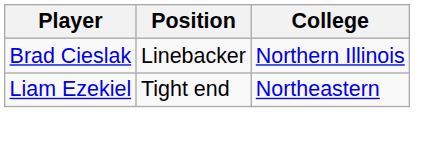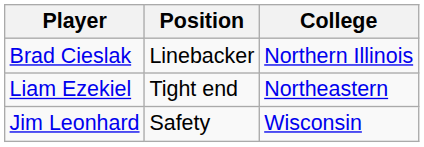+ row: (75, 123)
